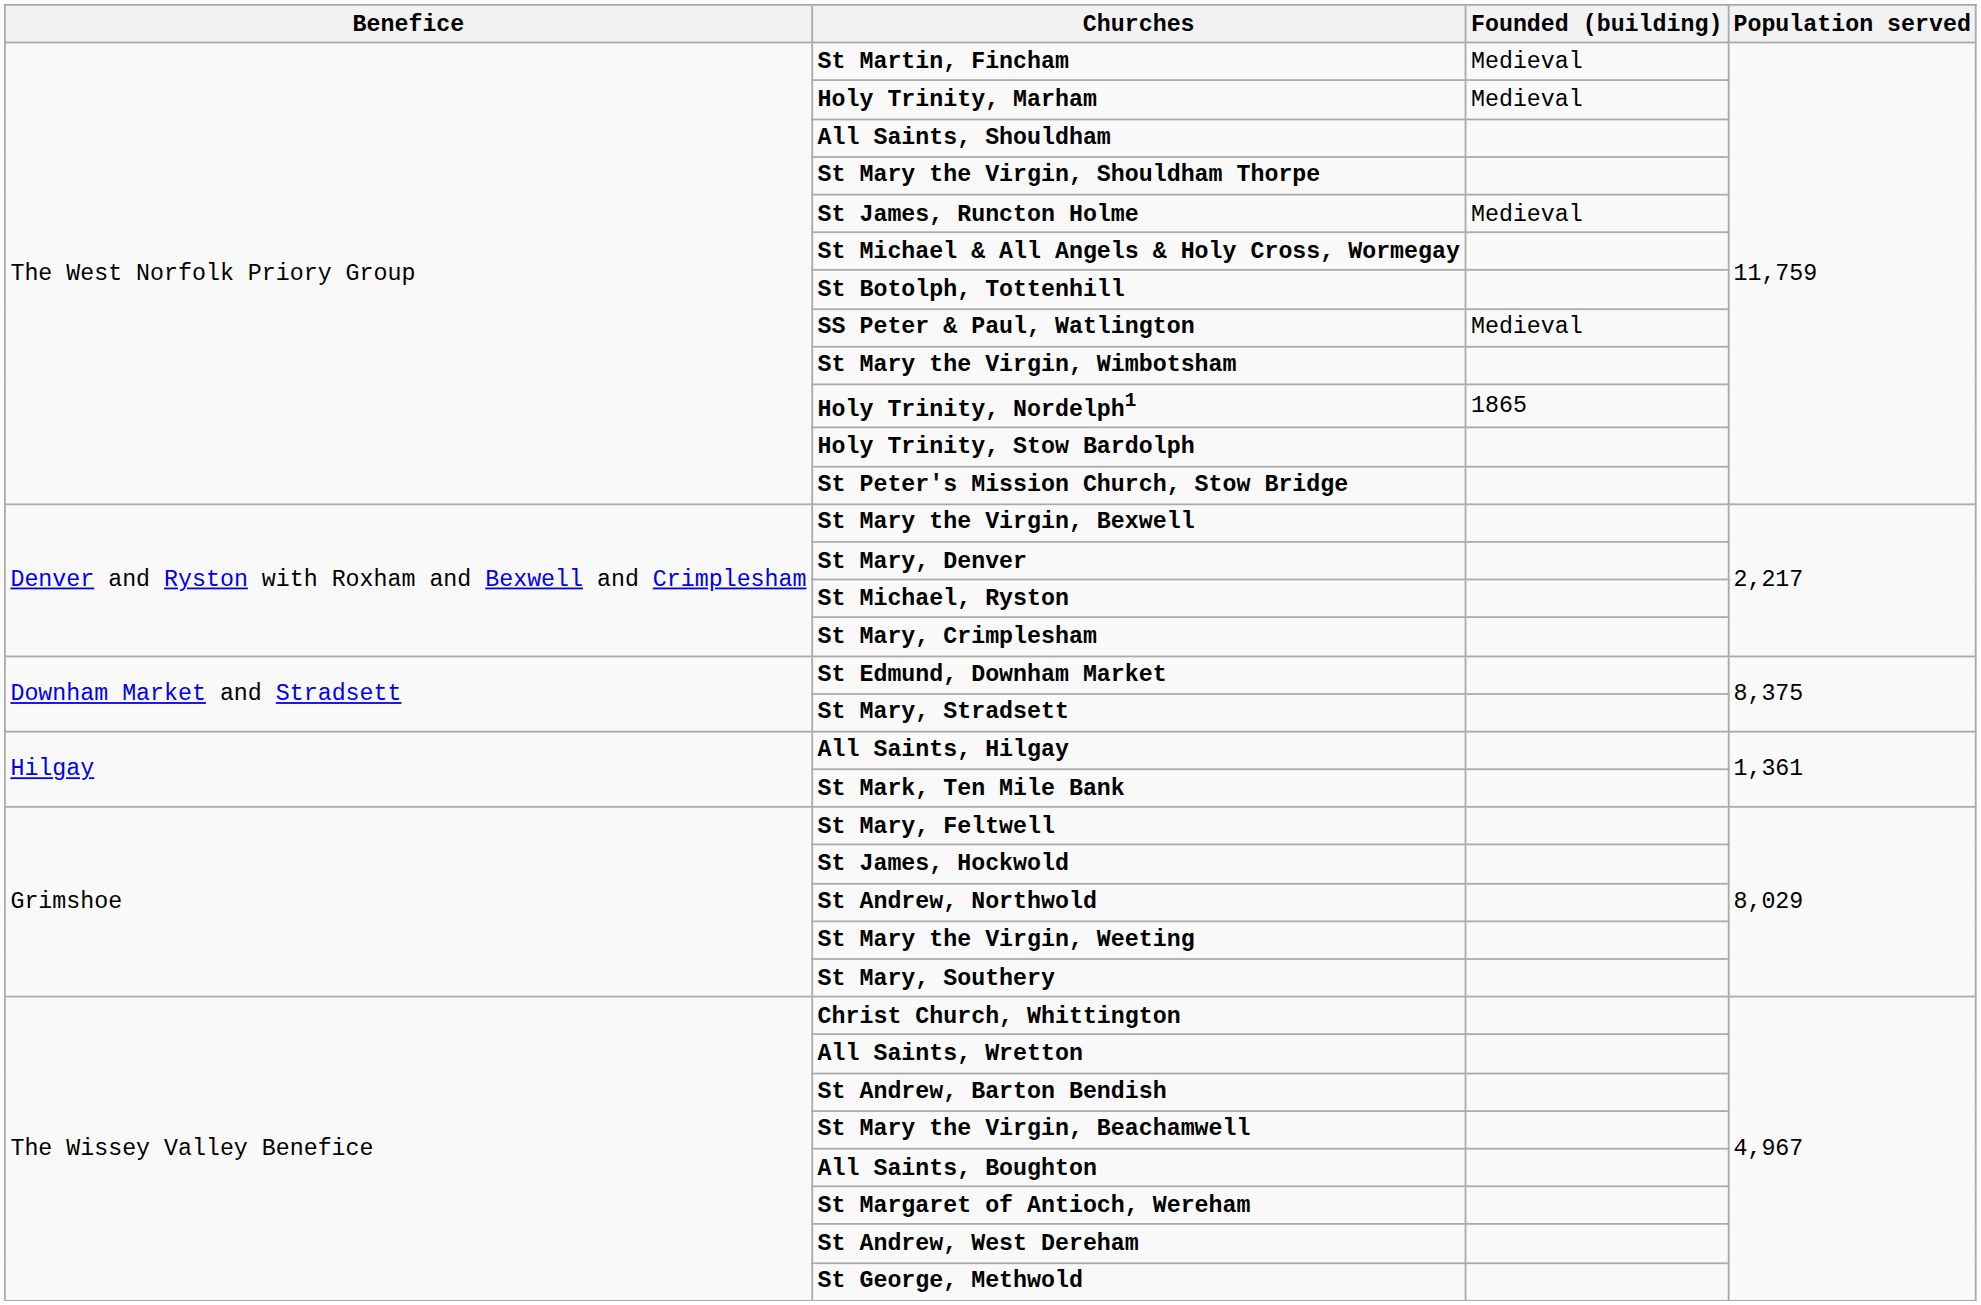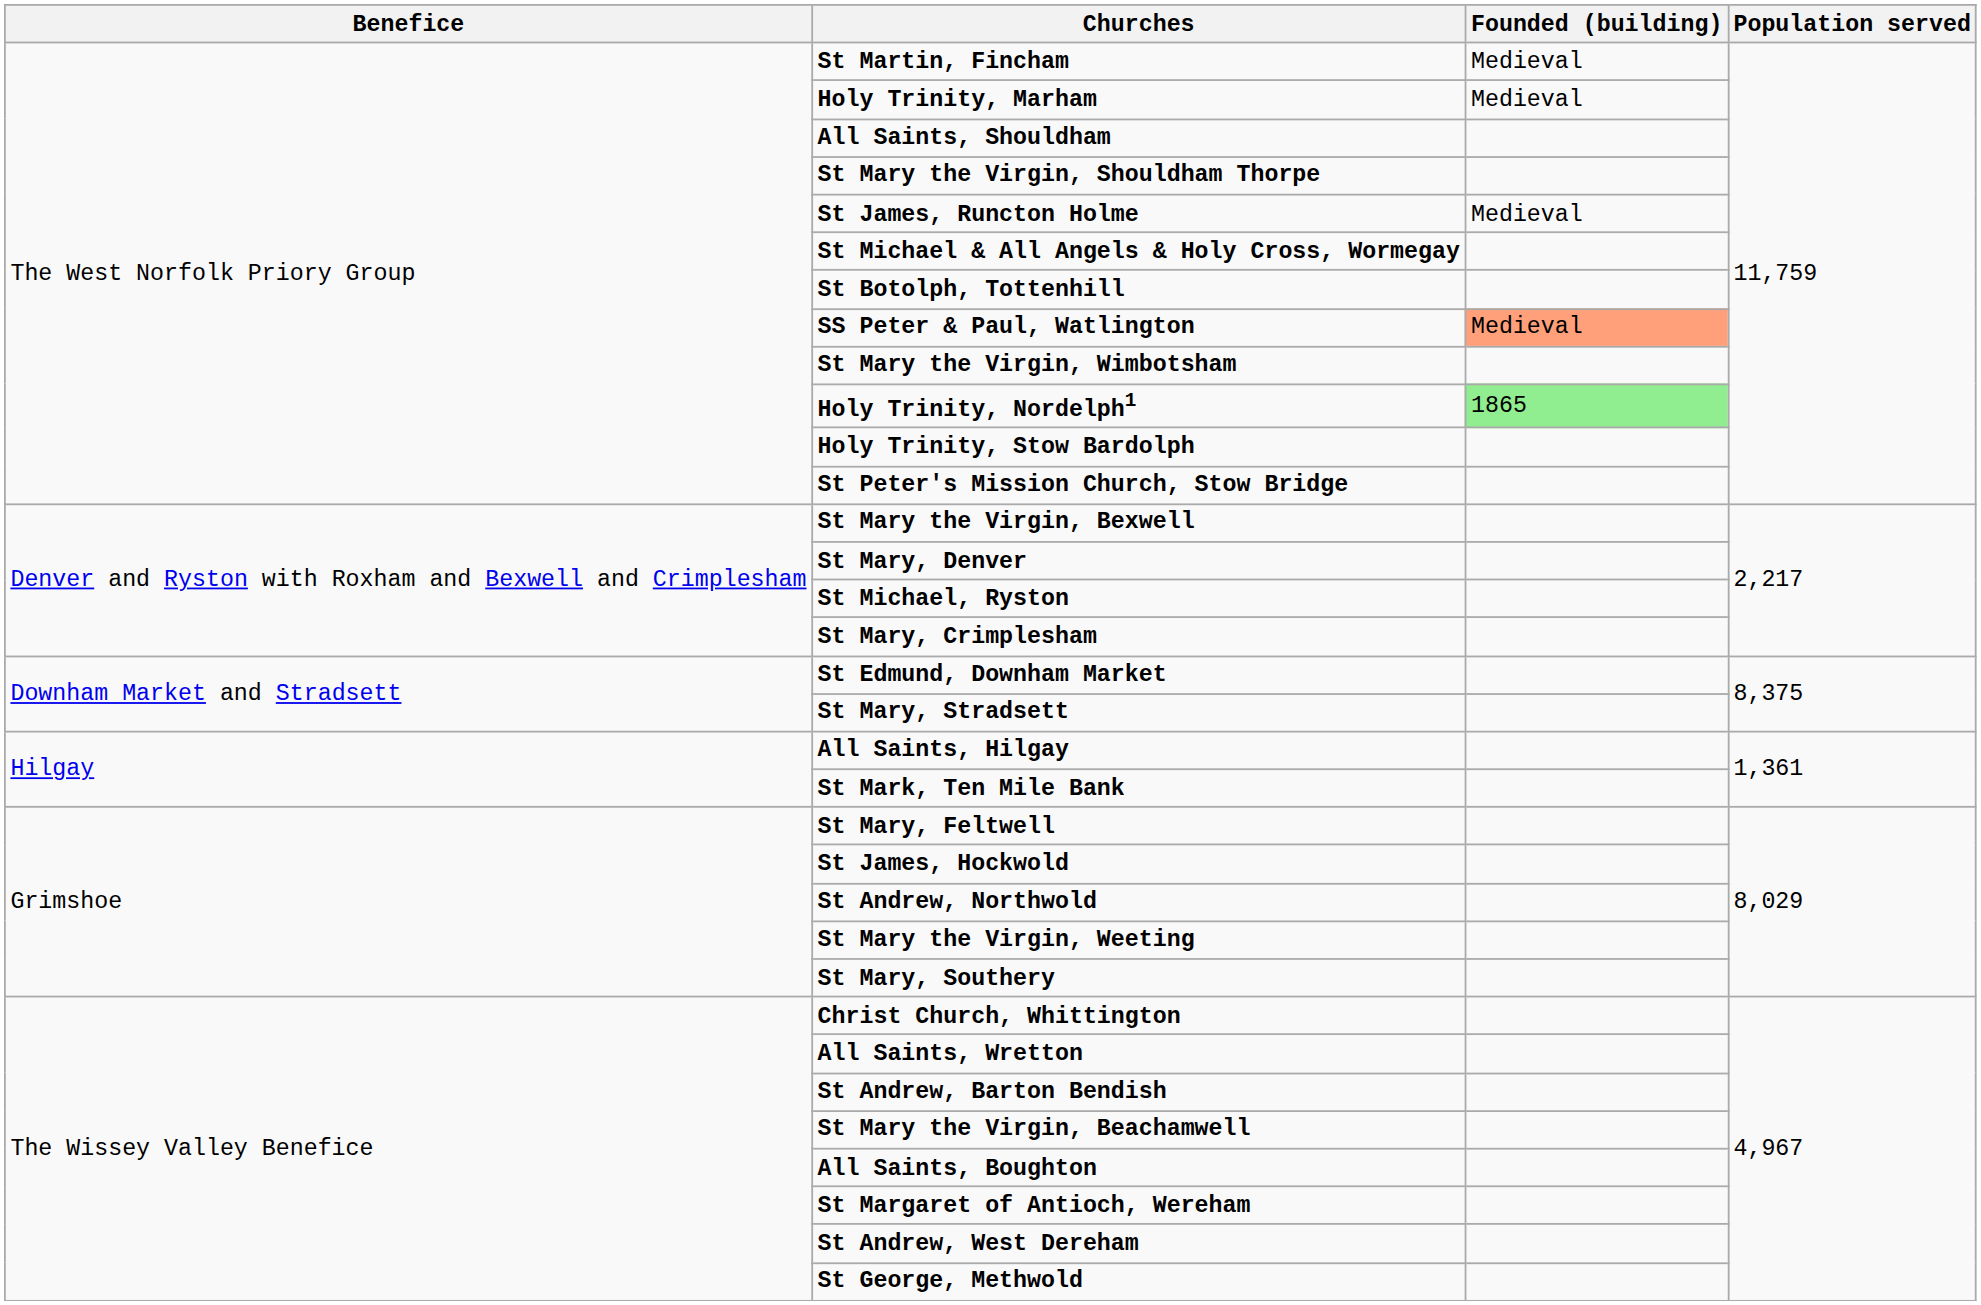(1527, 327) no background -> (1527, 327) lightsalmon background
(1499, 406) no background -> (1499, 406) lightgreen background
